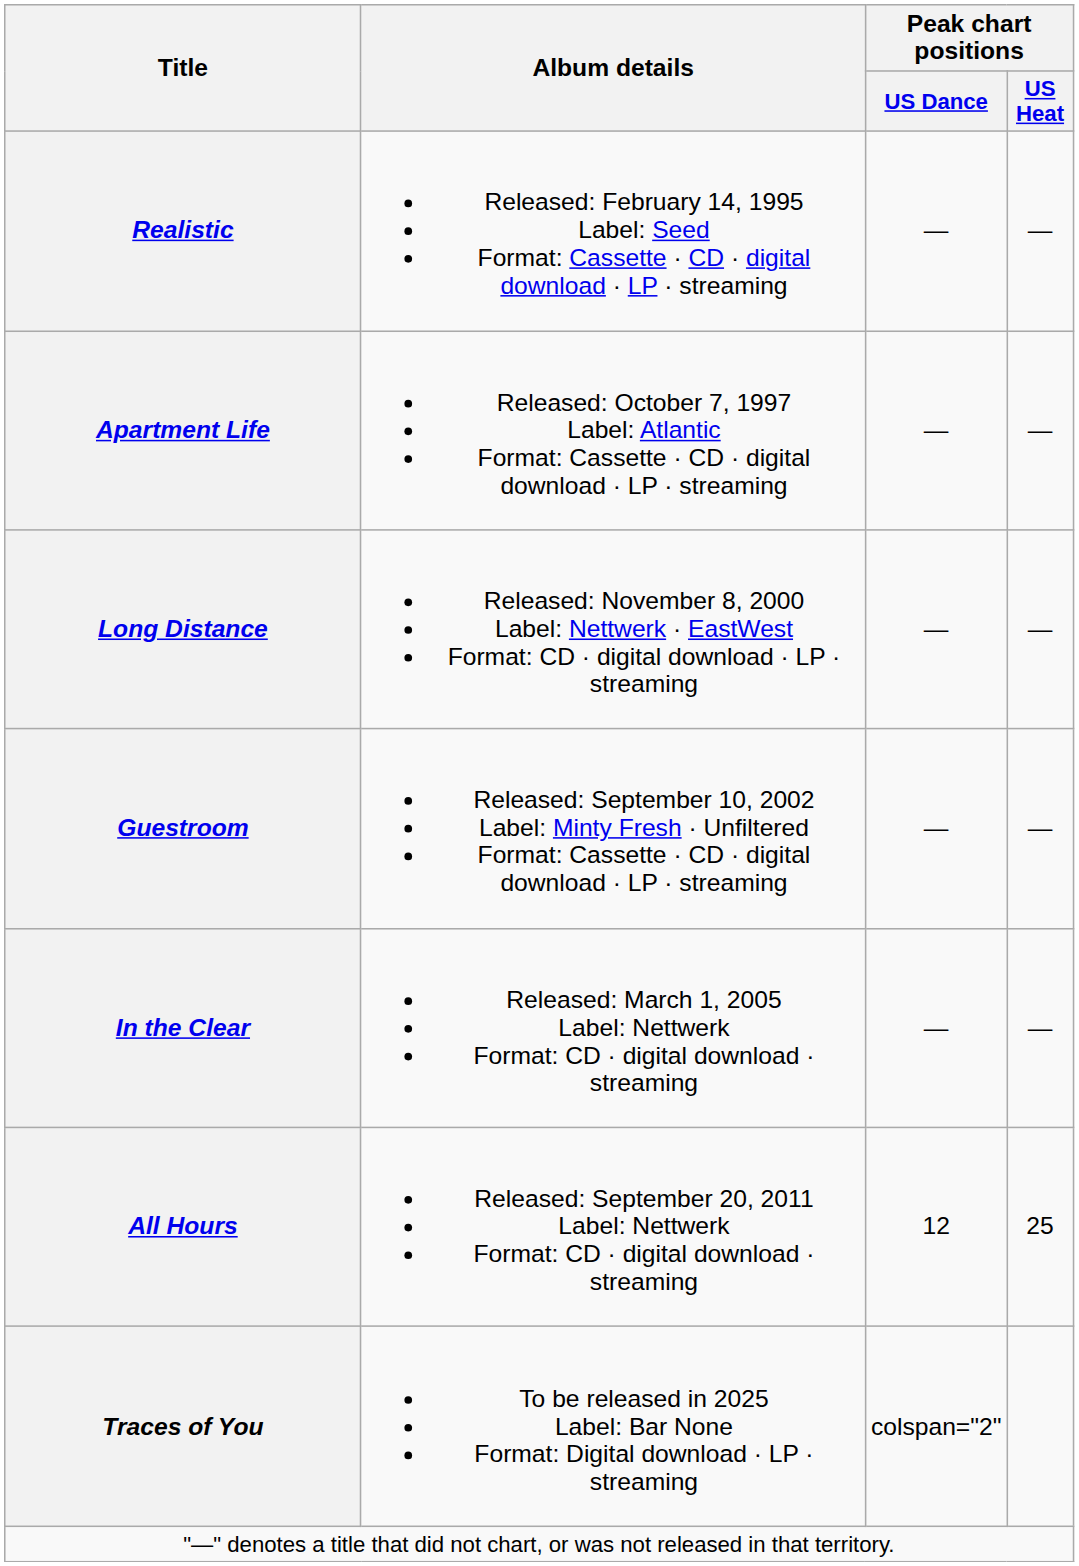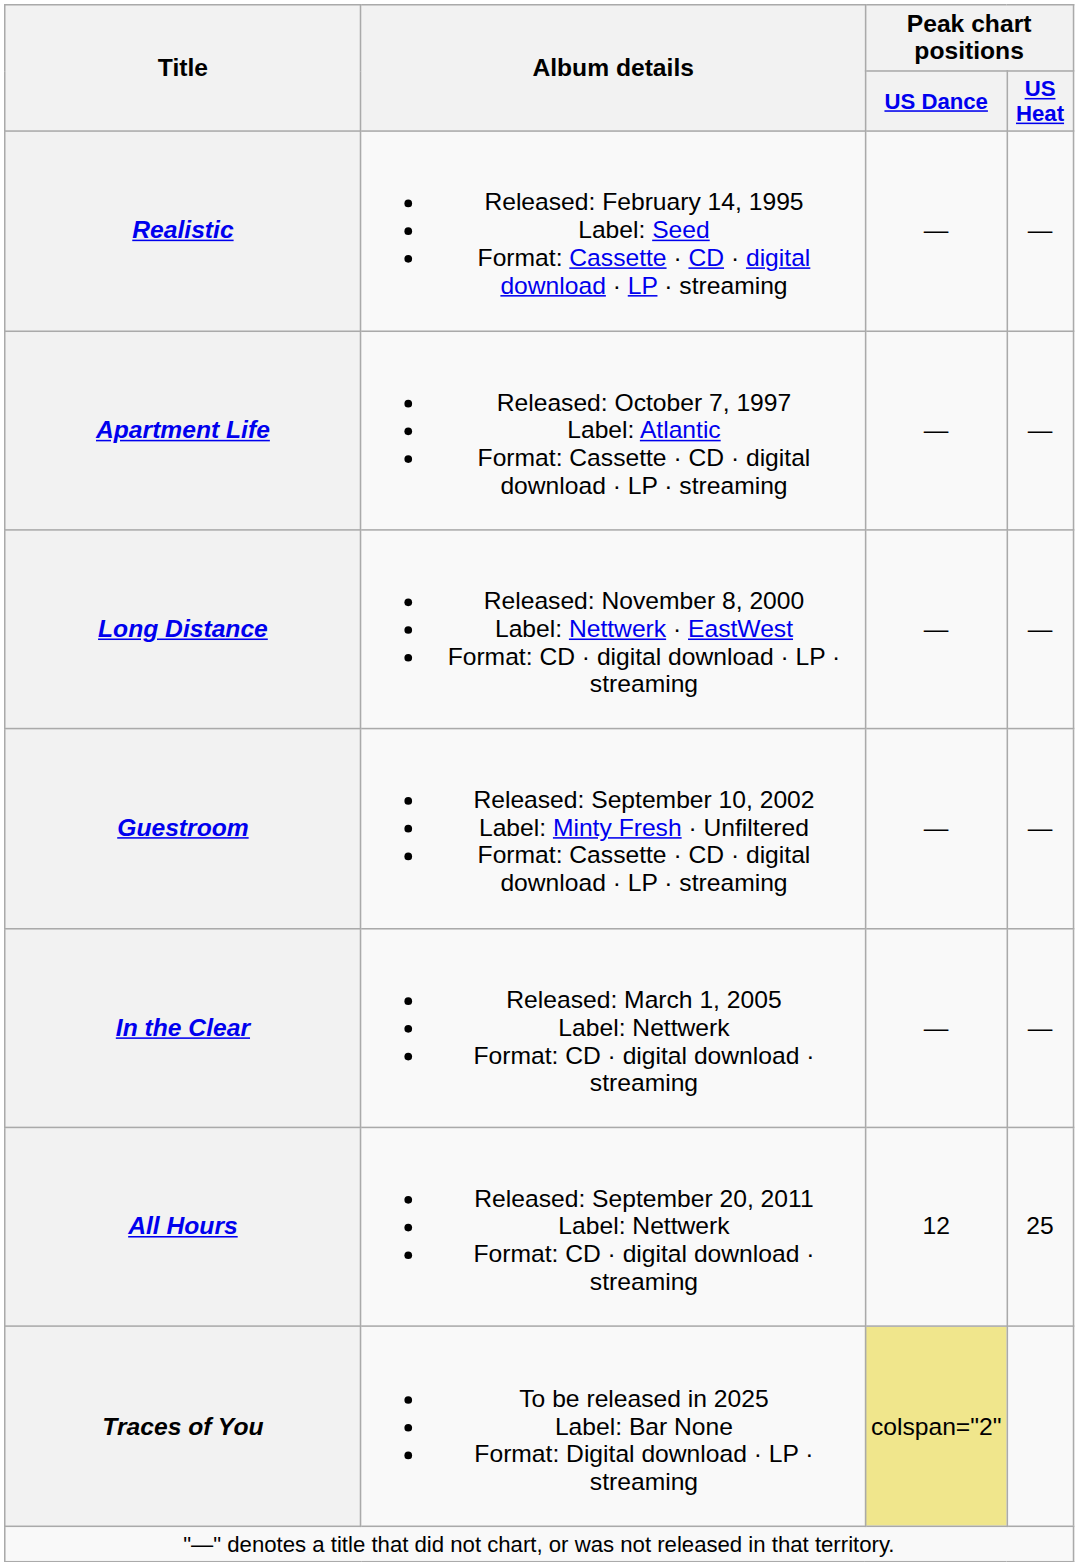(936, 1426) no background -> (936, 1426) khaki background
